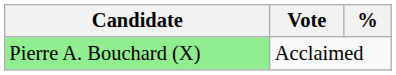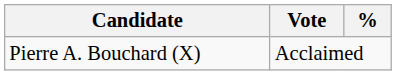(105, 53) lightgreen background -> (105, 53) no background
